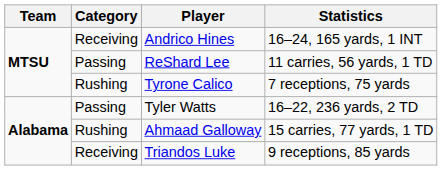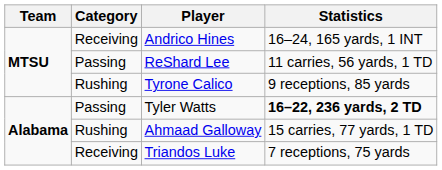(339, 84) 7 receptions, 75 yards -> (339, 84) 9 receptions, 85 yards
(343, 107) normal -> (345, 107) bold
(339, 153) 9 receptions, 85 yards -> (339, 153) 7 receptions, 75 yards
